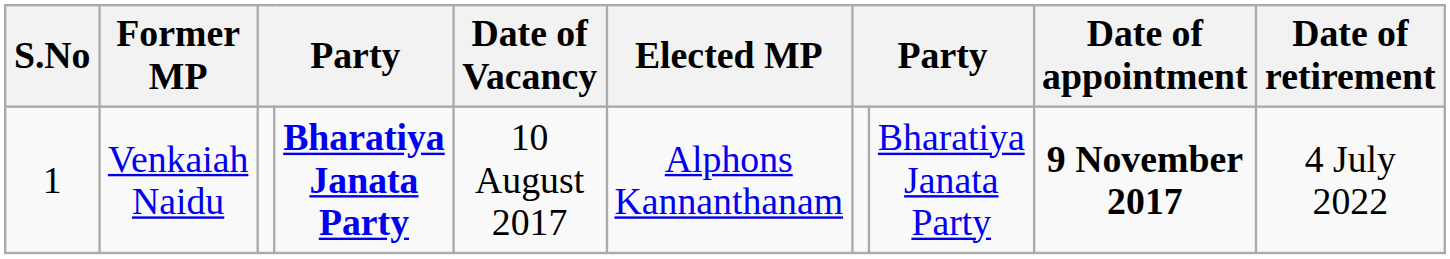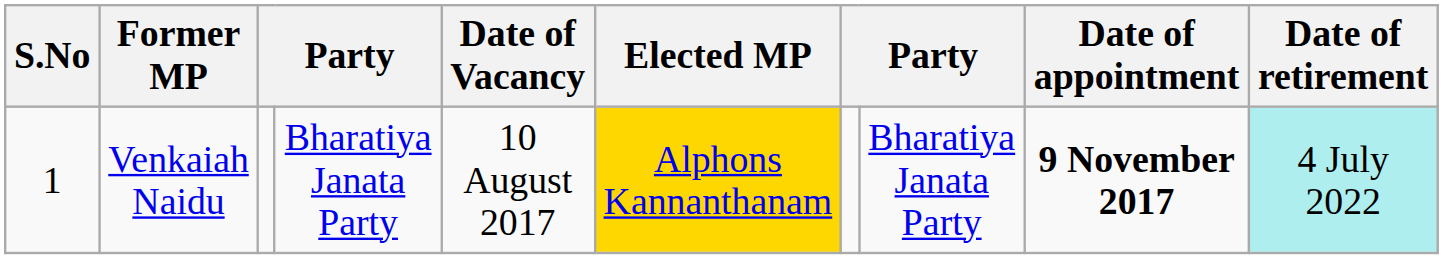(364, 179) bold -> (358, 179) normal
(729, 179) no background -> (718, 179) gold background
(1350, 179) no background -> (1343, 179) paleturquoise background
